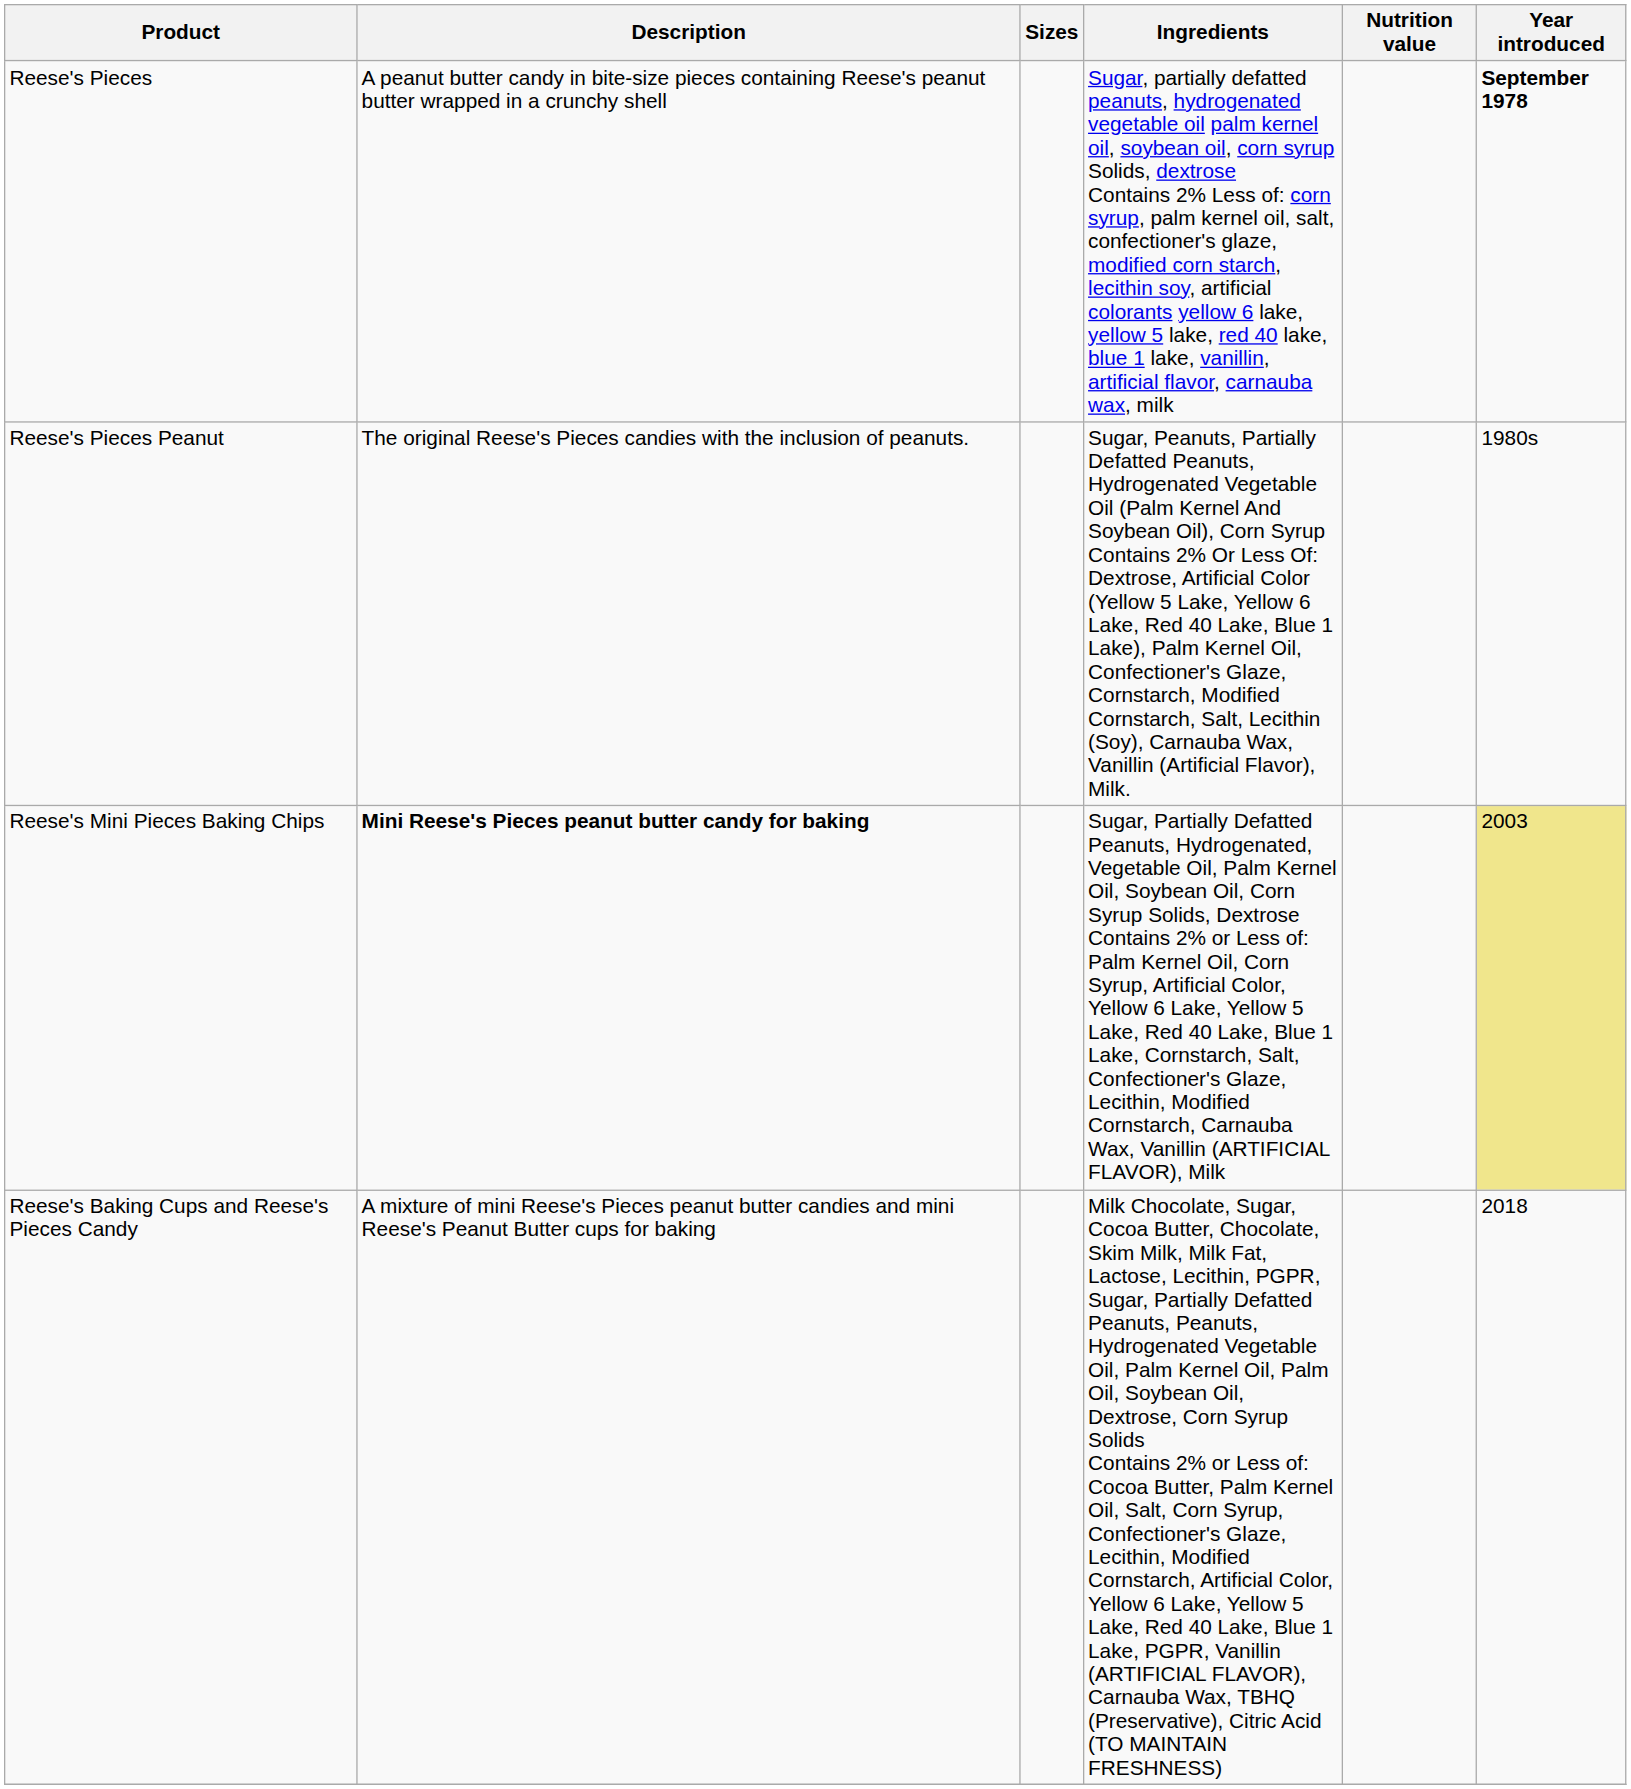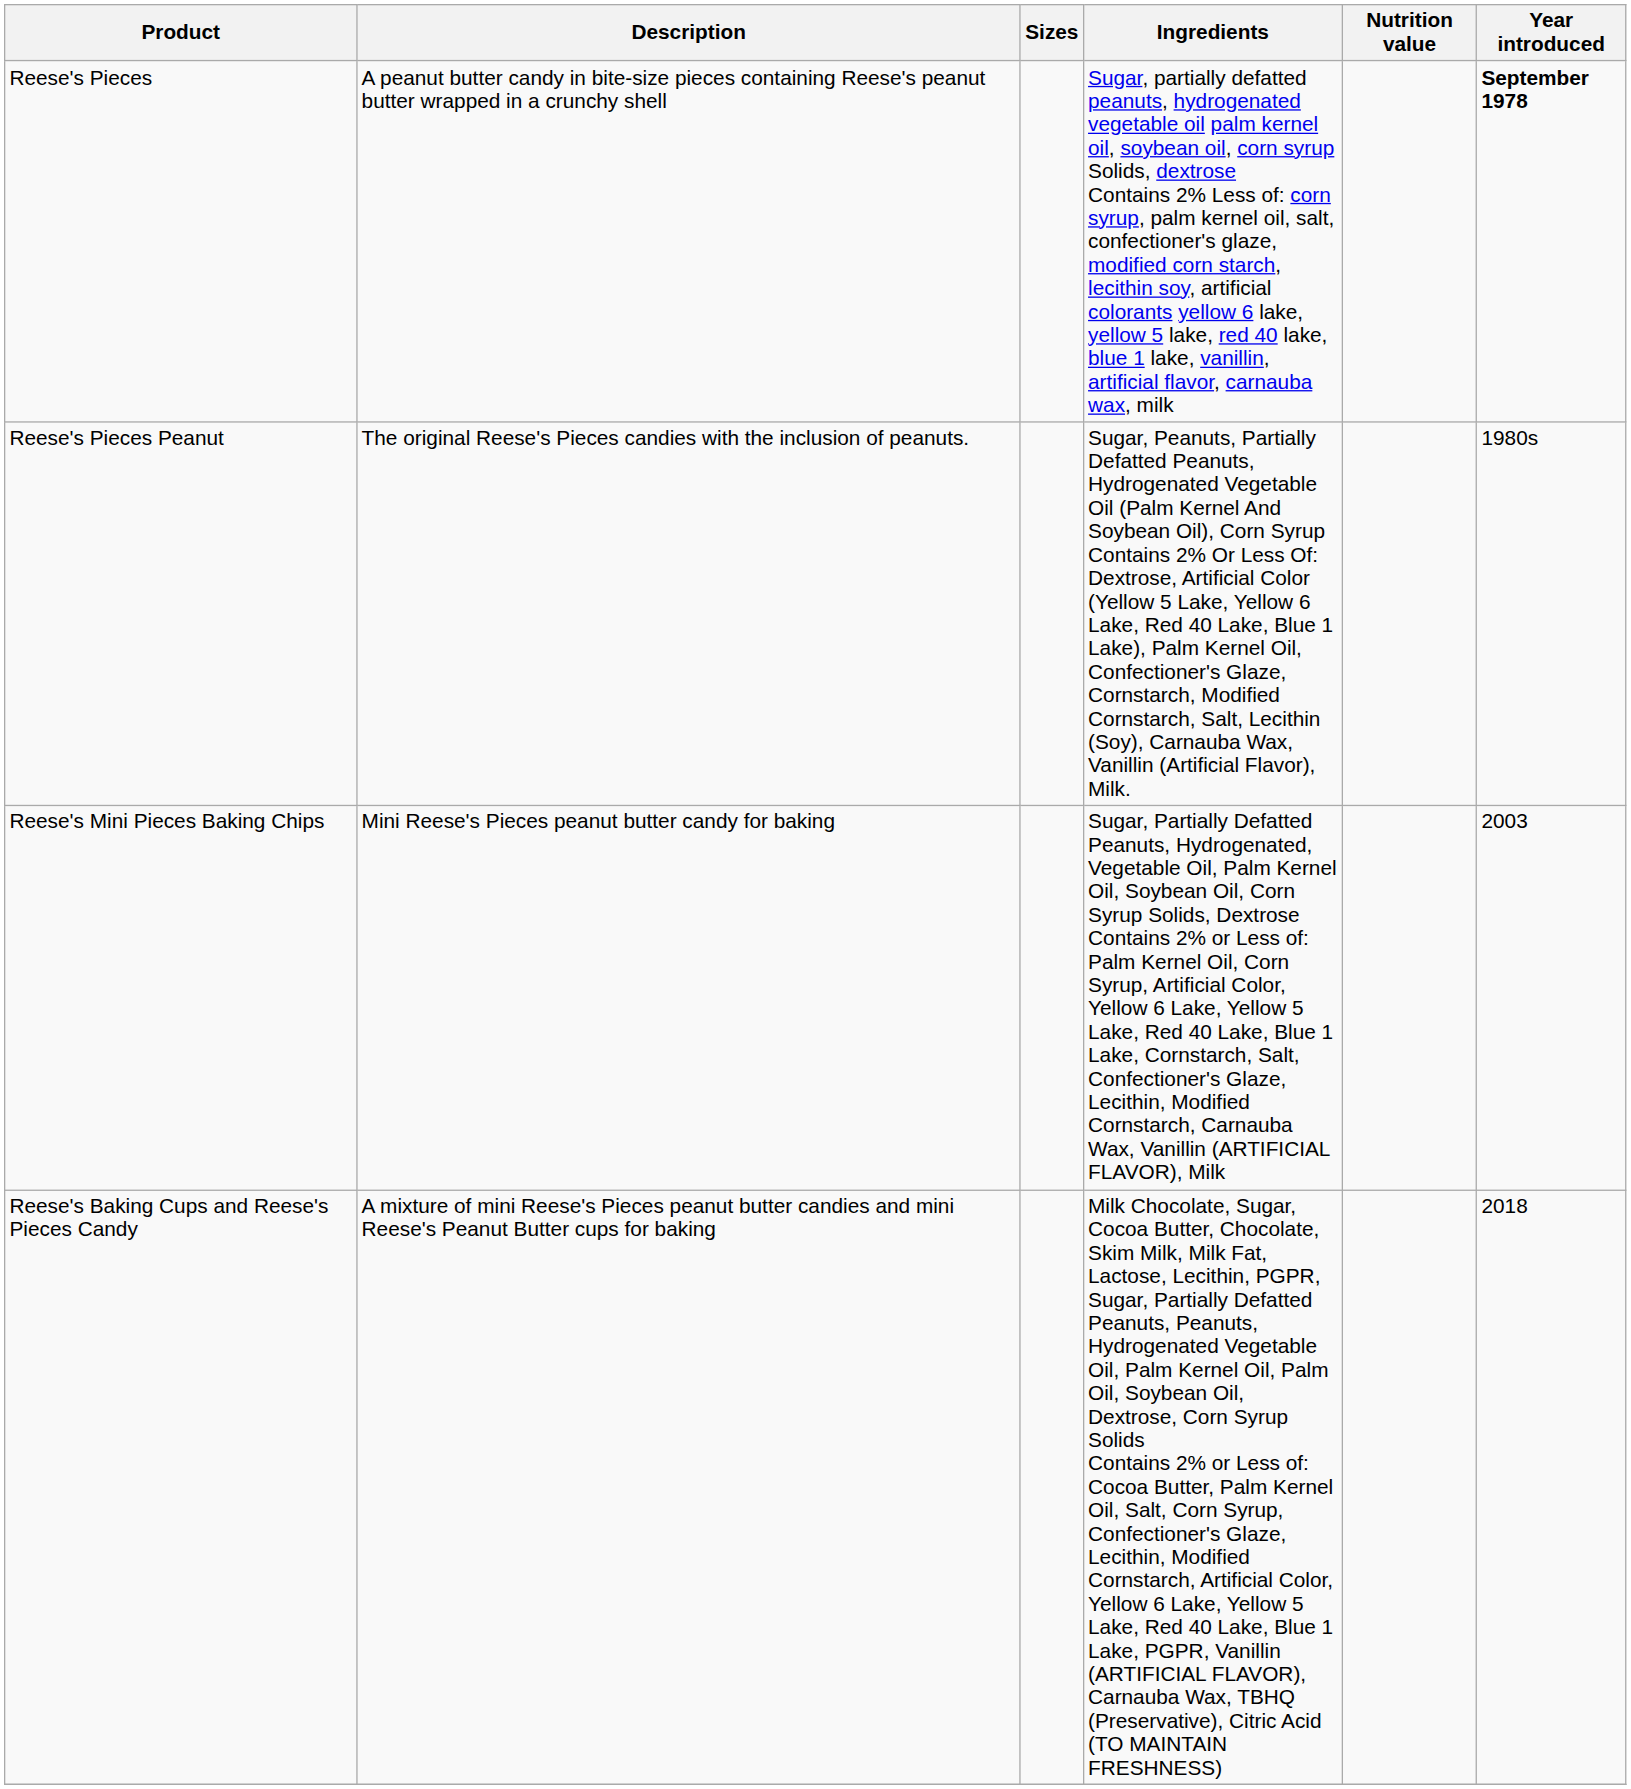(615, 821) bold -> (598, 821) normal
(1505, 821) khaki background -> (1505, 821) no background
